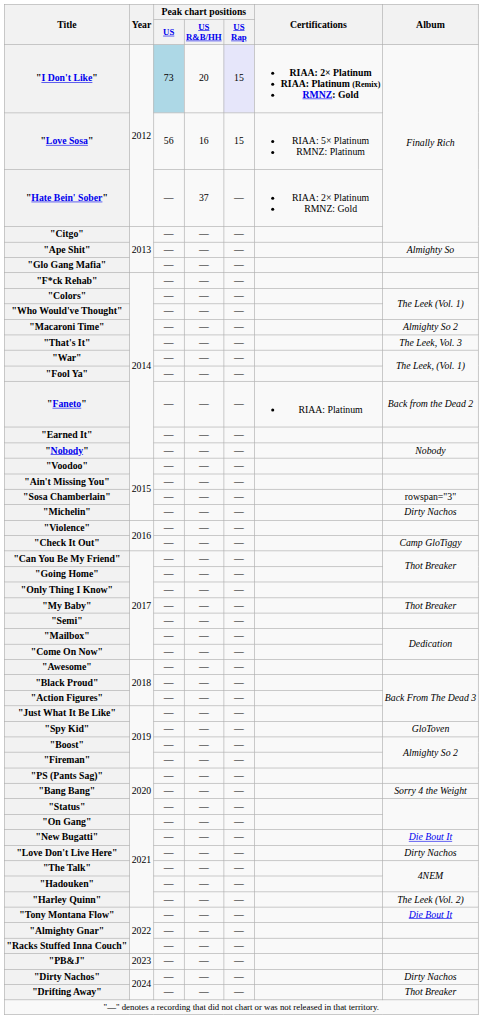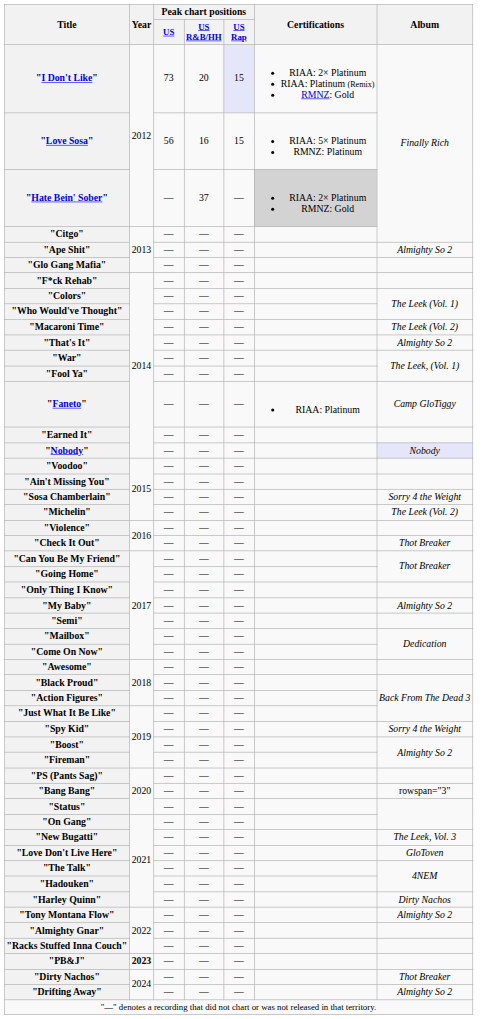(169, 78) lightblue background -> (169, 78) no background
(318, 84) bold -> (315, 84) normal
(318, 204) no background -> (315, 204) lightgrey background
(430, 249) Almighty So -> (425, 249) Almighty So 2
(430, 327) Almighty So 2 -> (425, 327) The Leek (Vol. 2)
(430, 342) The Leek, Vol. 3 -> (425, 342) Almighty So 2
(430, 404) Back from the Dead 2 -> (425, 404) Camp GloTiggy
(430, 450) no background -> (425, 450) lavender background
(430, 497) rowspan="3" -> (425, 497) Sorry 4 the Weight
(430, 512) Dirty Nachos -> (425, 512) The Leek (Vol. 2)
(430, 543) Camp GloTiggy -> (425, 543) Thot Breaker
(430, 605) Thot Breaker -> (425, 605) Almighty So 2
(430, 729) GloToven -> (425, 729) Sorry 4 the Weight
(430, 791) Sorry 4 the Weight -> (425, 791) rowspan="3"
(430, 837) Die Bout It -> (425, 837) The Leek, Vol. 3
(430, 853) Dirty Nachos -> (425, 853) GloToven
(430, 899) The Leek (Vol. 2) -> (425, 899) Dirty Nachos
(430, 915) Die Bout It -> (425, 915) Almighty So 2
(141, 961) normal -> (141, 961) bold
(430, 976) Dirty Nachos -> (425, 976) Thot Breaker
(430, 992) Thot Breaker -> (425, 992) Almighty So 2
